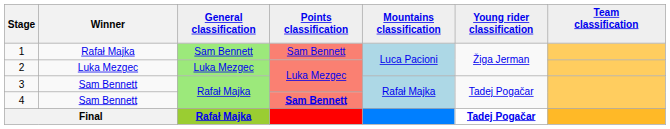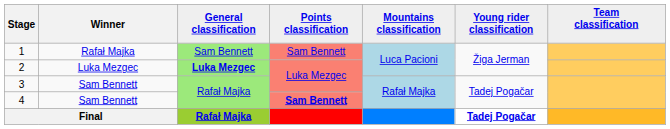(224, 68) normal -> (224, 68) bold
